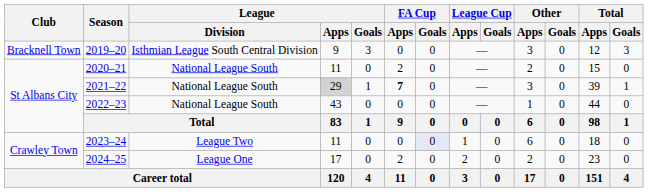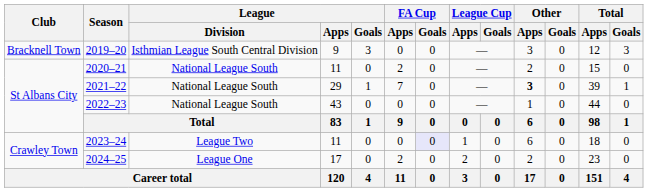(336, 86) lightgrey background -> (336, 86) no background
(400, 86) bold -> (400, 86) normal
(530, 86) normal -> (530, 86) bold
